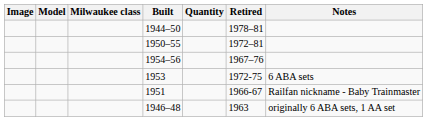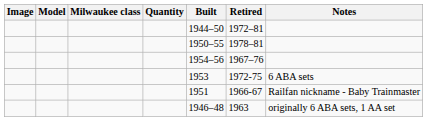columns swapped: (204, 12) <-> (163, 12)
(246, 28) 1978–81 -> (246, 28) 1972–81
(246, 44) 1972–81 -> (246, 44) 1978–81
